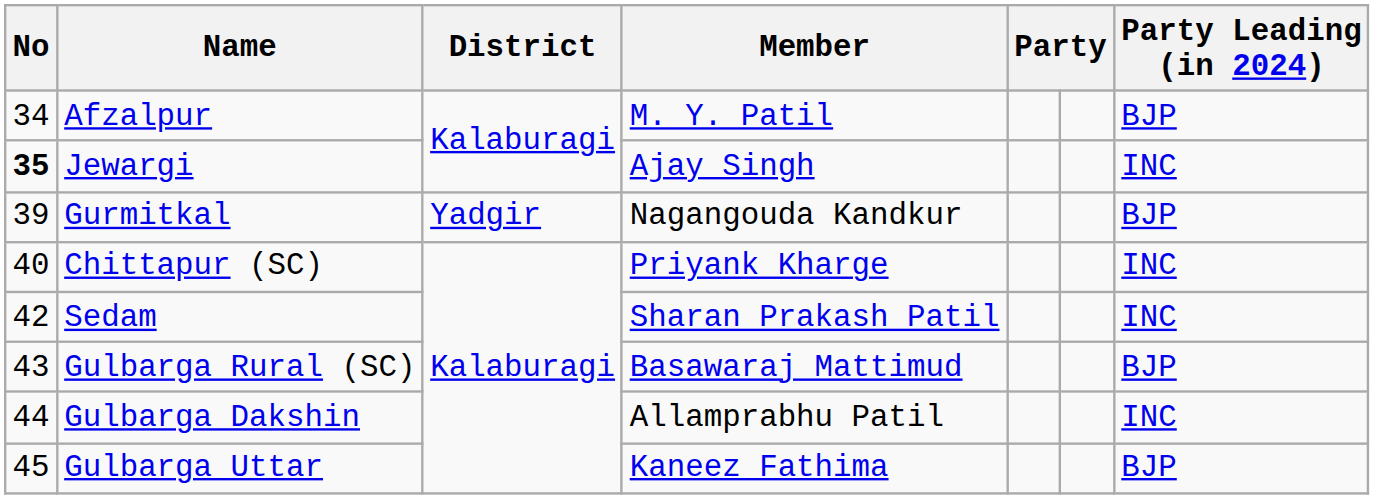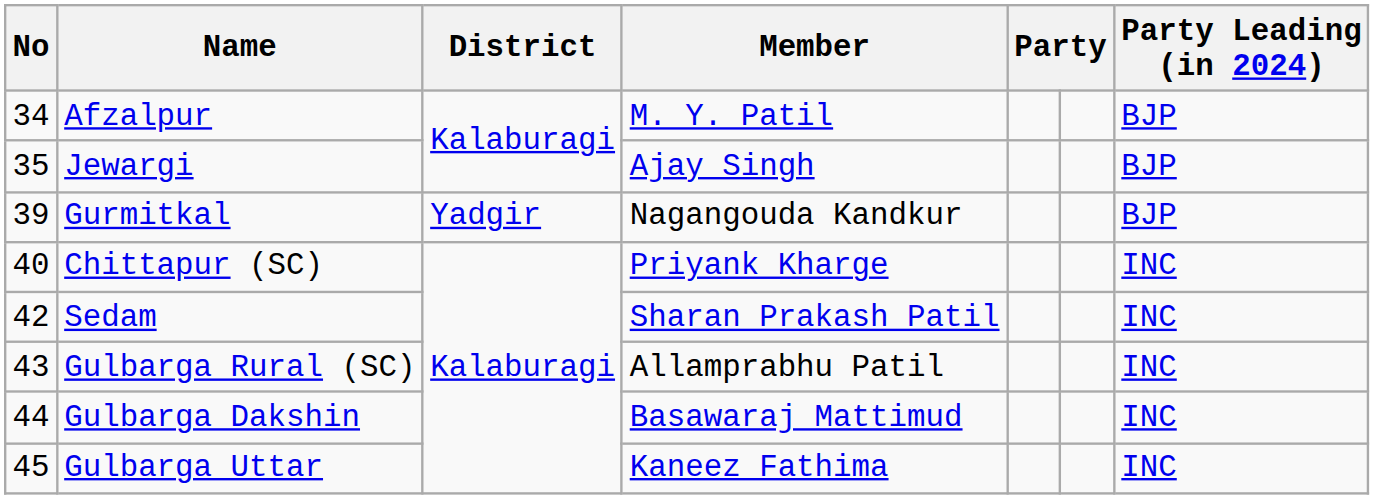(31, 166) bold -> (31, 166) normal
(1149, 166) INC -> (1149, 166) BJP
(796, 367) Basawaraj Mattimud -> (787, 367) Allamprabhu Patil
(1149, 367) BJP -> (1149, 367) INC
(787, 417) Allamprabhu Patil -> (796, 417) Basawaraj Mattimud
(1149, 468) BJP -> (1149, 468) INC
